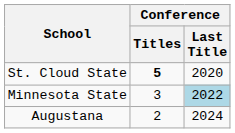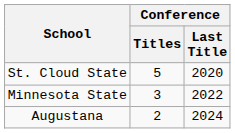(157, 74) bold -> (157, 74) normal
(207, 95) lightblue background -> (207, 95) no background
